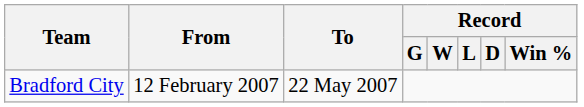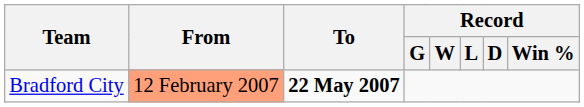(206, 85) no background -> (206, 85) lightsalmon background
(343, 85) normal -> (344, 85) bold
